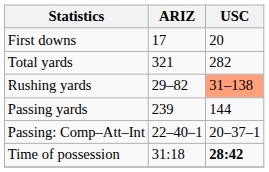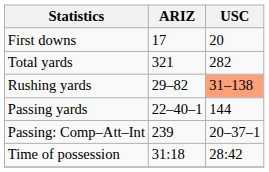(163, 108) 239 -> (177, 108) 22–40–1
(177, 132) 22–40–1 -> (163, 132) 239
(226, 155) bold -> (226, 155) normal
